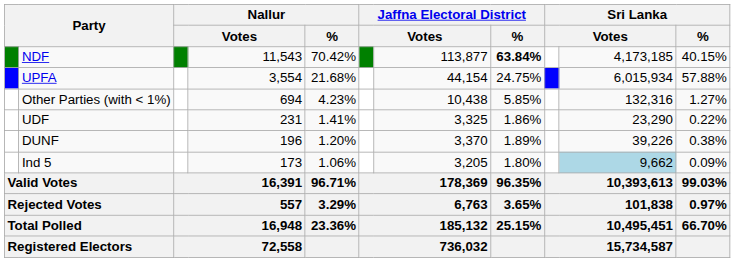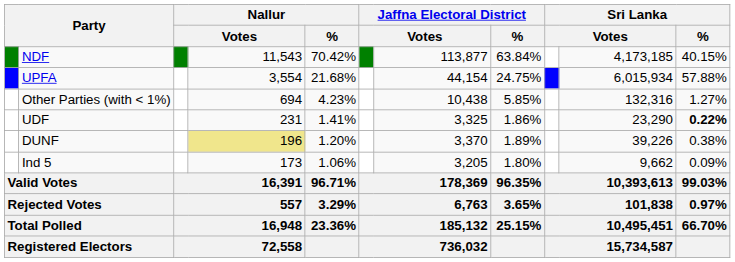(519, 57) bold -> (519, 57) normal
(708, 120) normal -> (708, 120) bold
(291, 141) no background -> (291, 141) khaki background
(656, 162) lightblue background -> (656, 162) no background
